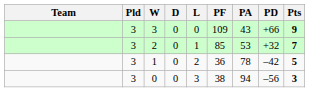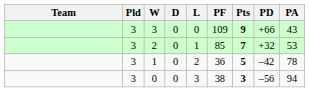columns swapped: (245, 12) <-> (294, 12)
